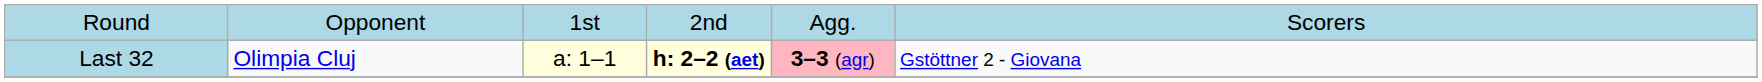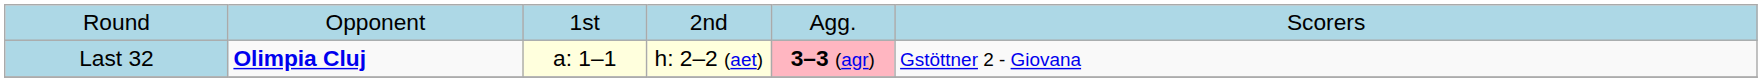(295, 58) normal -> (300, 58) bold
(709, 58) bold -> (709, 58) normal
